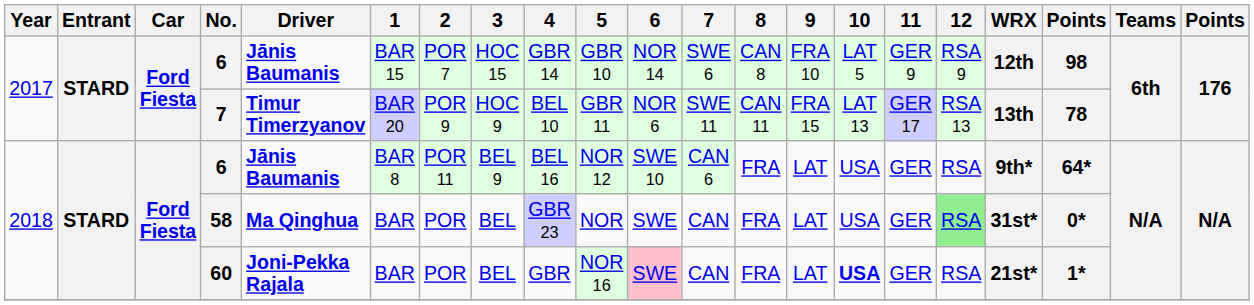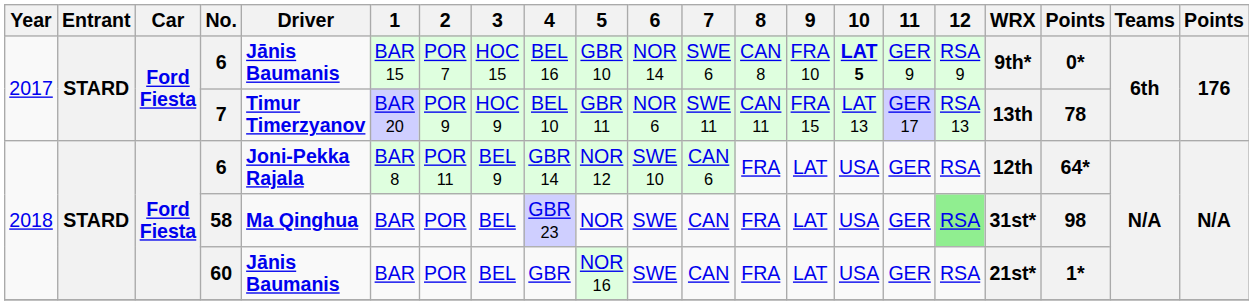(550, 62) GBR 14 -> (549, 62) BEL 16
(860, 62) normal -> (859, 62) bold
(1014, 62) 12th -> (1013, 62) 9th*
(1076, 62) 98 -> (1075, 62) 0*
(293, 168) Jānis Baumanis -> (298, 168) Joni-Pekka Rajala
(549, 168) BEL 16 -> (550, 168) GBR 14
(1014, 168) 9th* -> (1013, 168) 12th
(1076, 220) 0* -> (1075, 220) 98
(298, 273) Joni-Pekka Rajala -> (293, 273) Jānis Baumanis
(655, 273) pink background -> (655, 273) no background
(860, 273) bold -> (859, 273) normal
